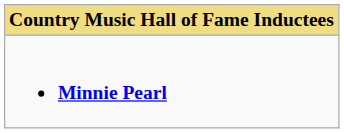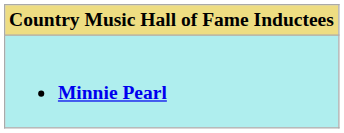(171, 93) no background -> (171, 93) paleturquoise background
